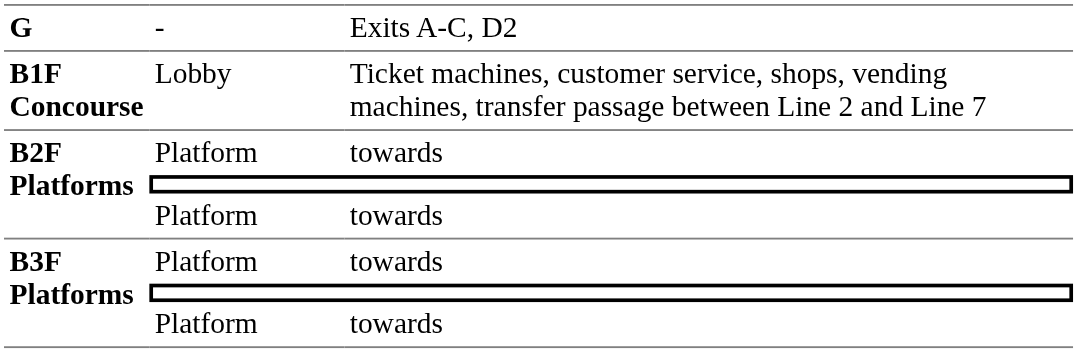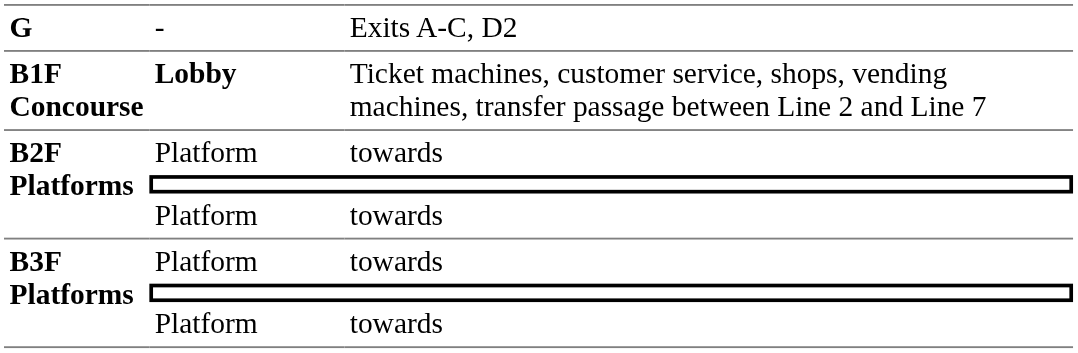(193, 73) normal -> (196, 73) bold
